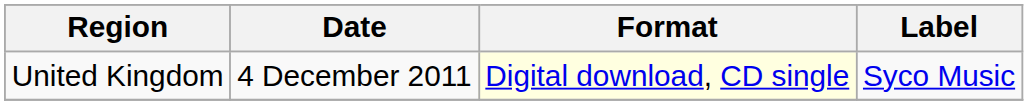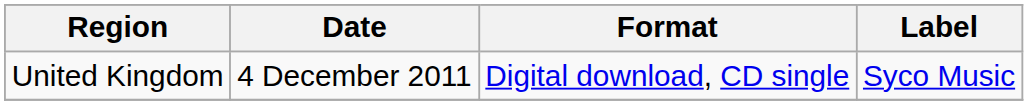(667, 75) lightyellow background -> (667, 75) no background
